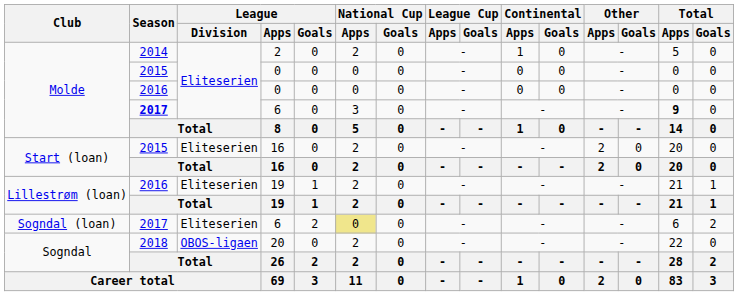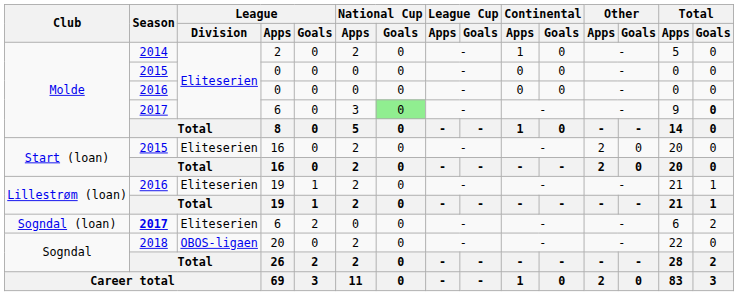(154, 109) bold -> (154, 109) normal
(401, 109) no background -> (401, 109) lightgreen background
(676, 109) bold -> (676, 109) normal
(713, 109) normal -> (713, 109) bold
(154, 224) normal -> (154, 224) bold
(356, 224) khaki background -> (356, 224) no background
